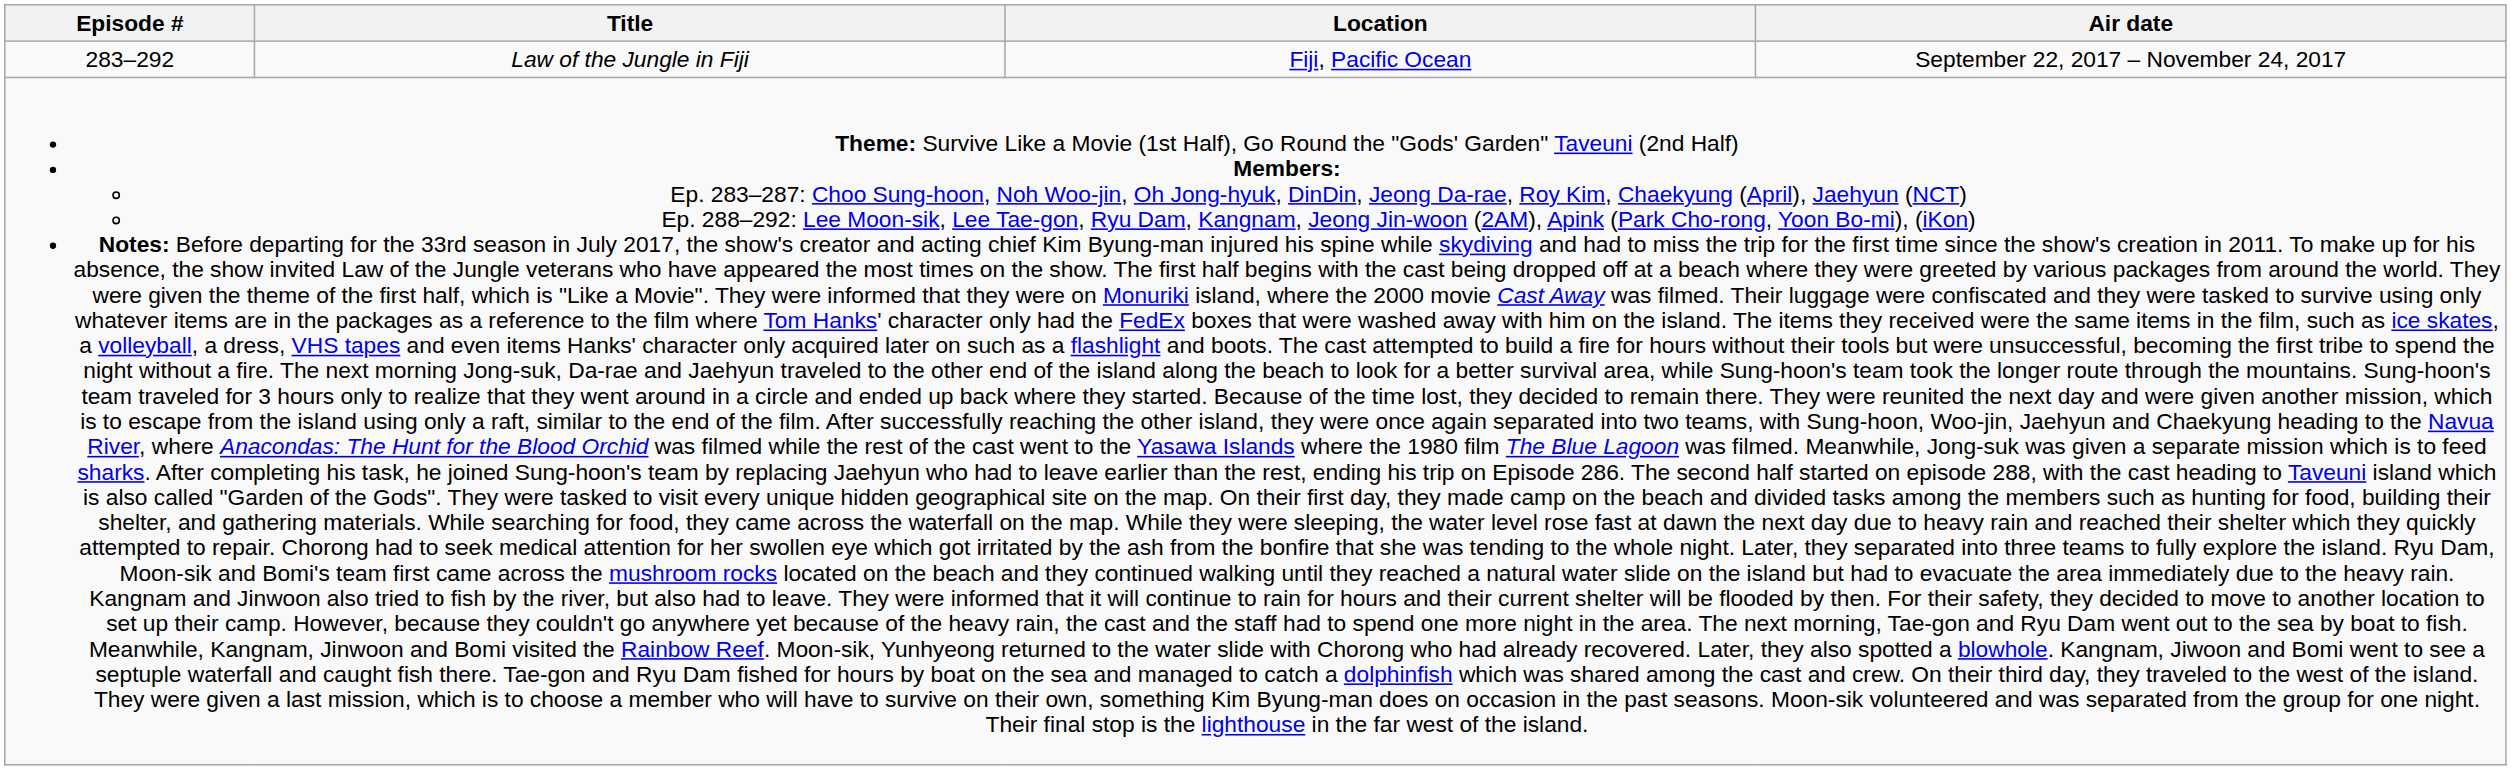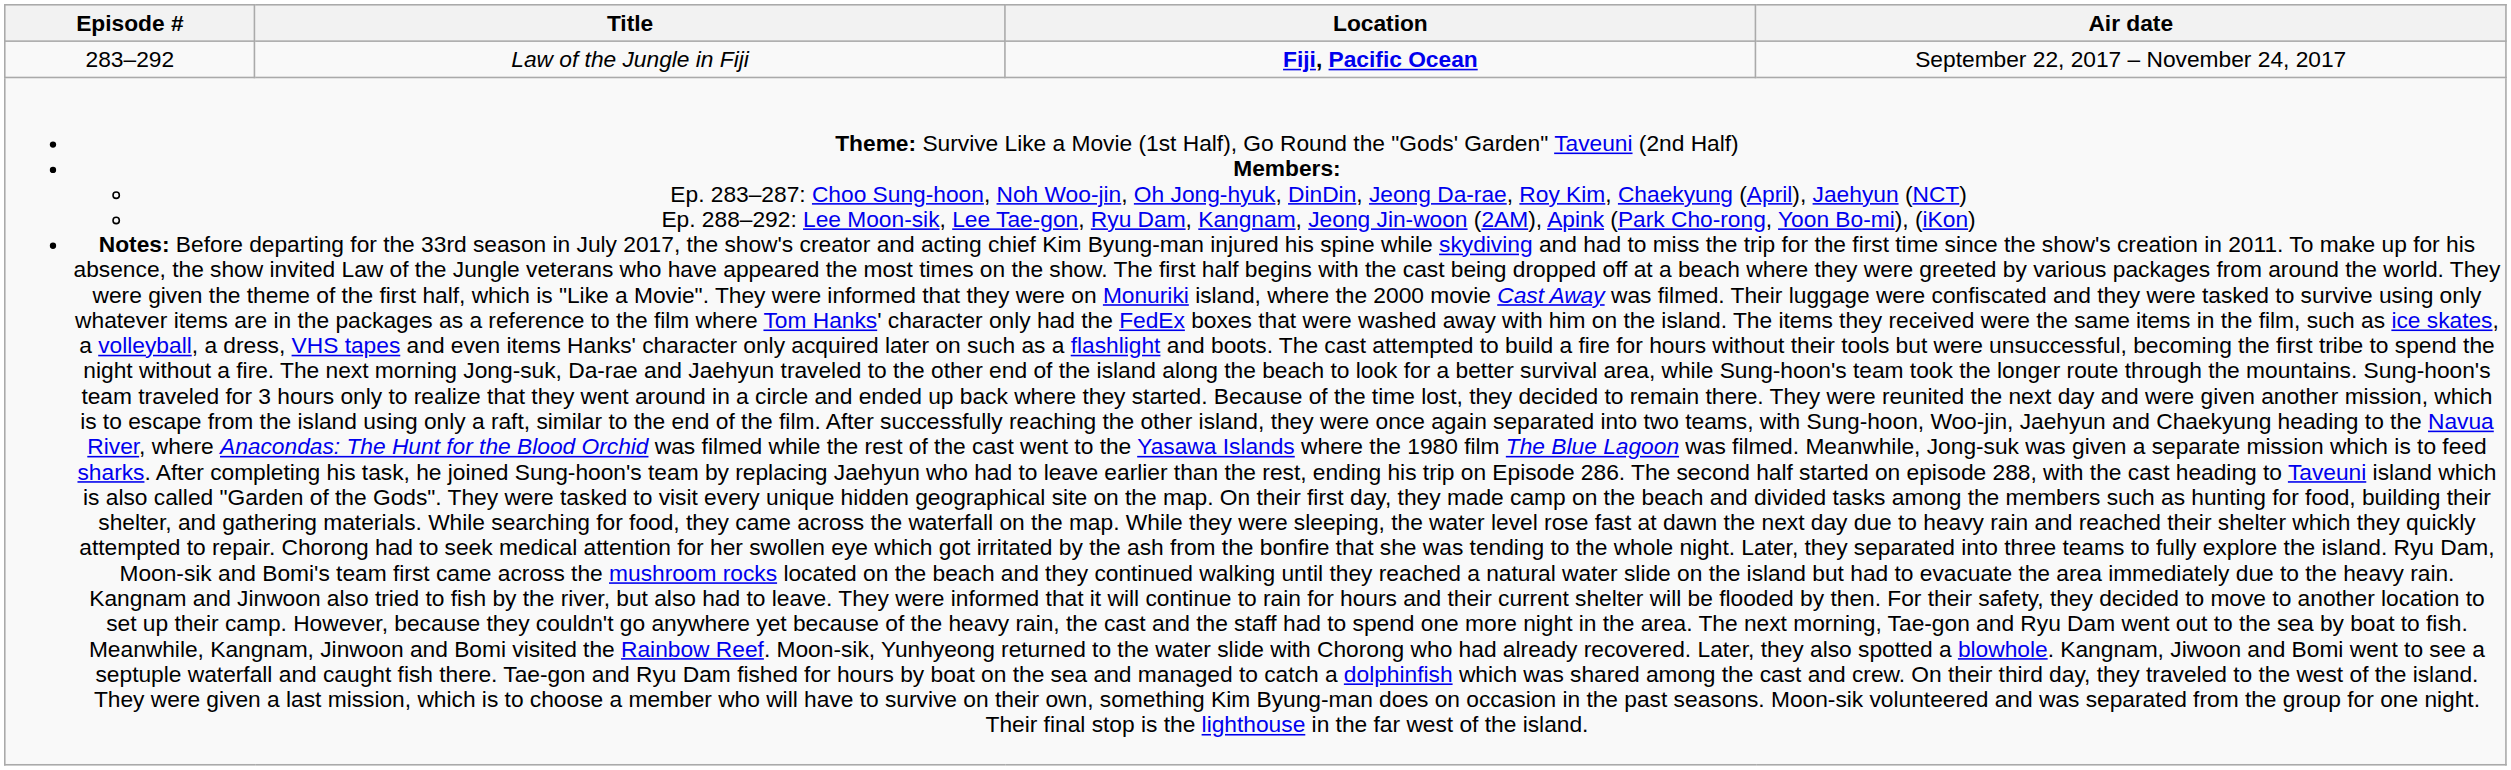(1380, 59) normal -> (1380, 59) bold
